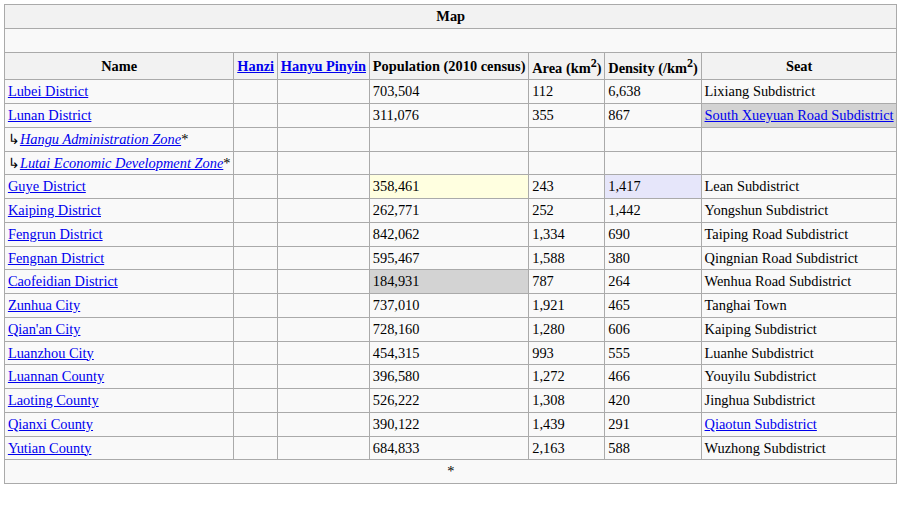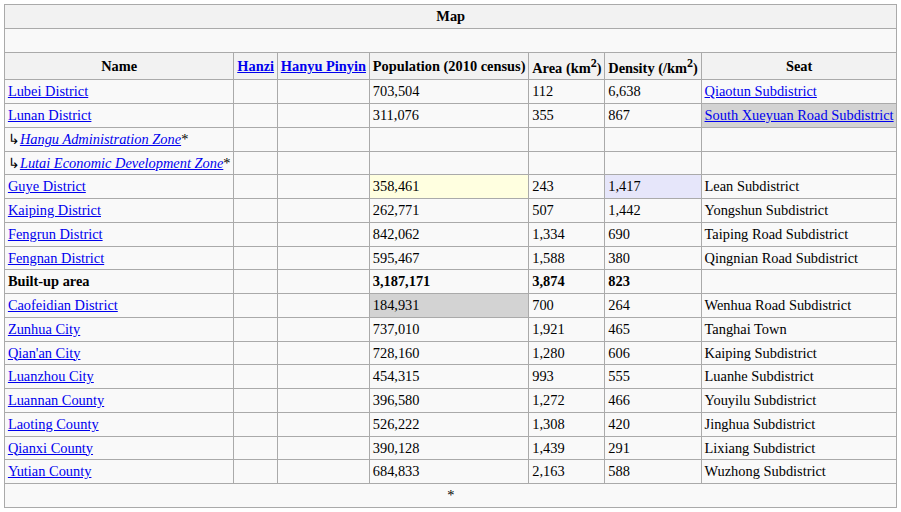(760, 91) Lixiang Subdistrict -> (761, 91) Qiaotun Subdistrict
(543, 210) 252 -> (543, 210) 507
+ row: (49, 281)
(543, 281) 787 -> (543, 305) 700
(396, 424) 390,122 -> (396, 448) 390,128
(761, 424) Qiaotun Subdistrict -> (760, 448) Lixiang Subdistrict
